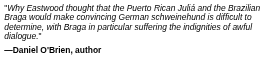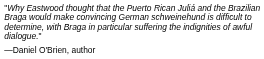(53, 50) bold -> (50, 50) normal
